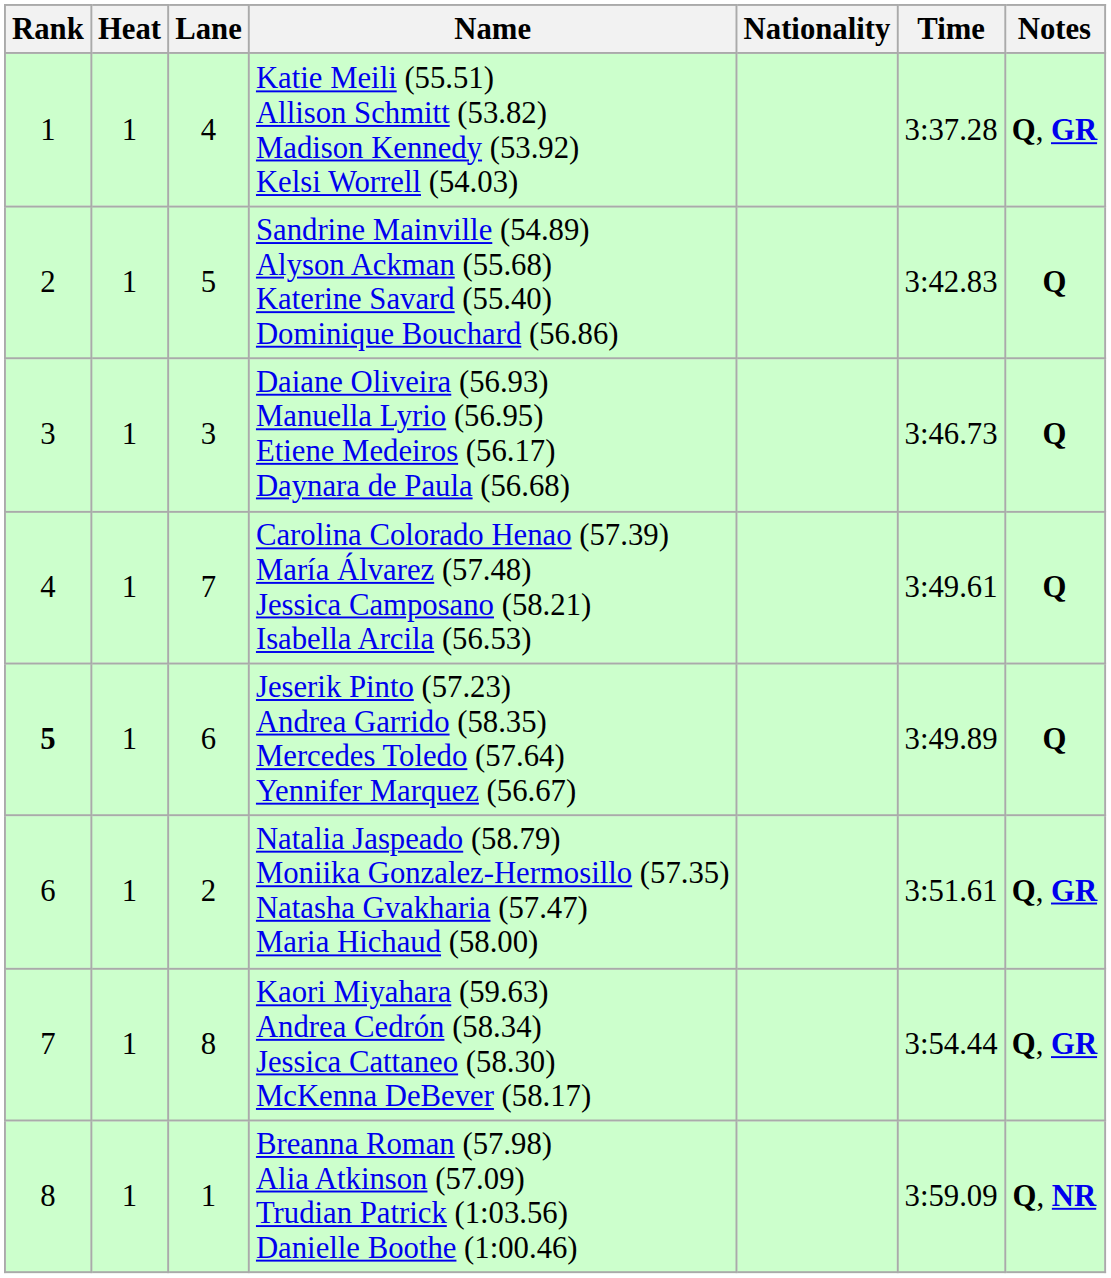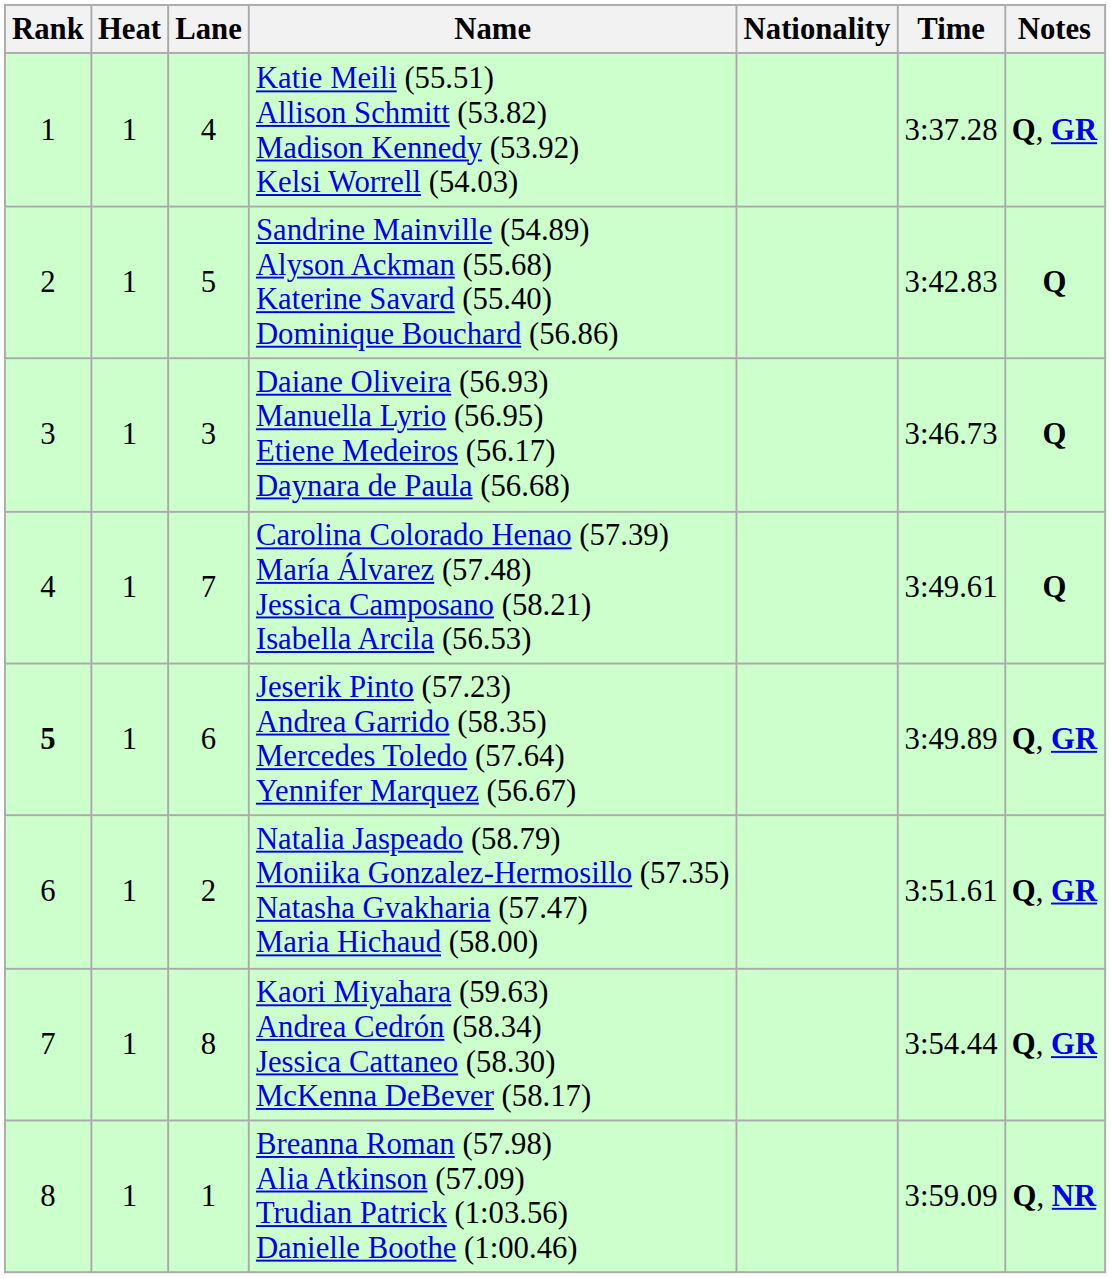(1054, 739) Q -> (1054, 739) Q, GR
